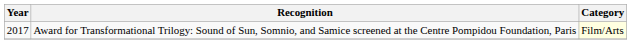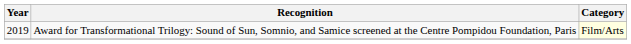(18, 30) 2017 -> (18, 30) 2019
